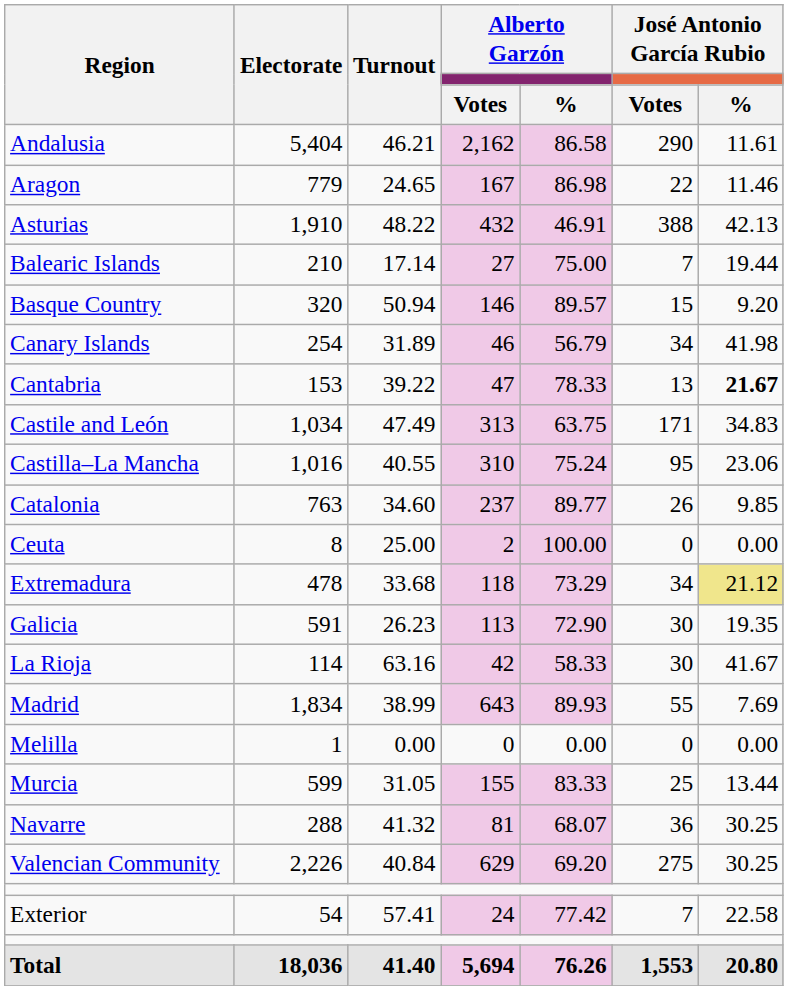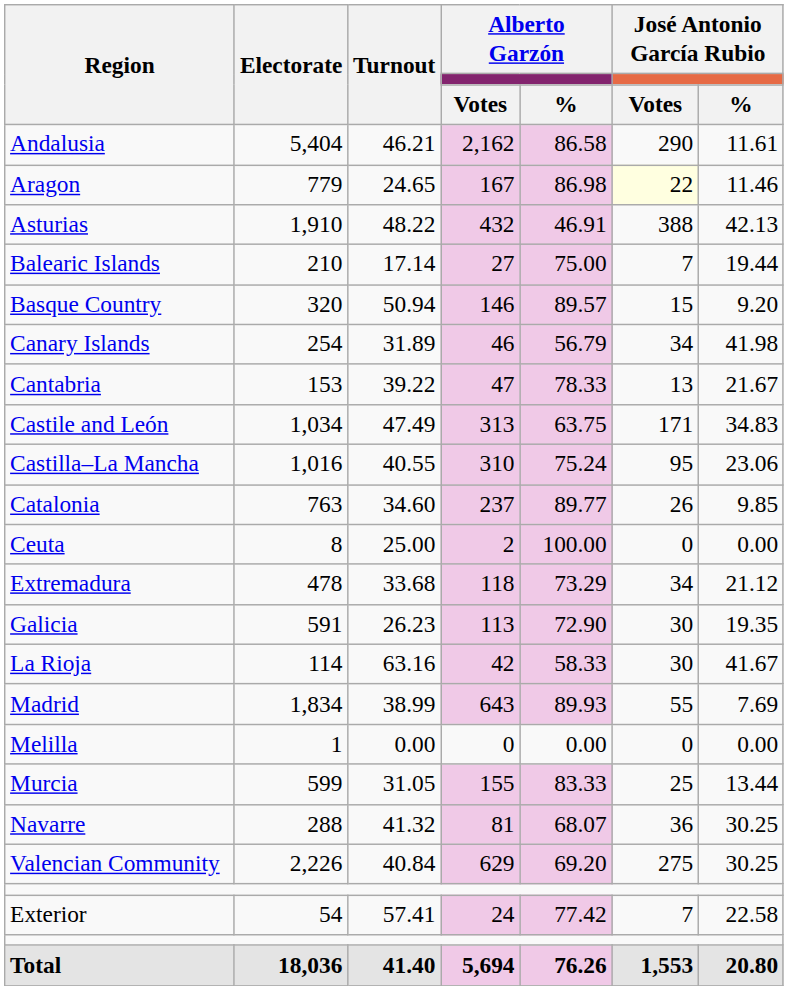(681, 184) no background -> (681, 184) lightyellow background
(752, 384) bold -> (752, 384) normal
(752, 584) khaki background -> (752, 584) no background
